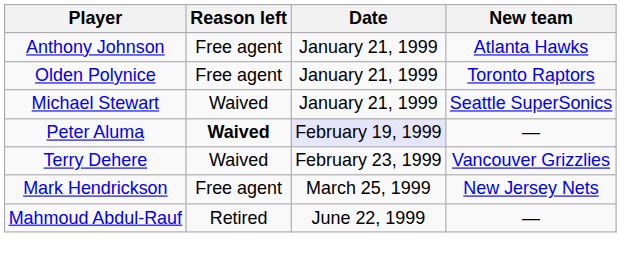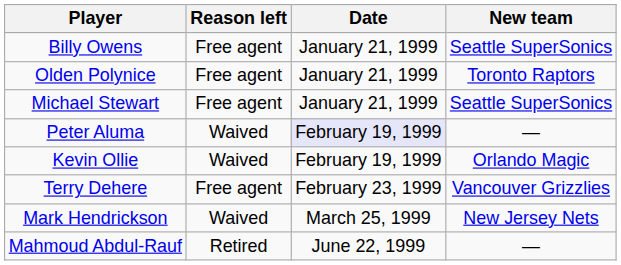- row: (95, 47)
+ row: (95, 47)
(239, 103) Waived -> (239, 103) Free agent
(239, 132) bold -> (239, 132) normal
+ row: (95, 160)
(239, 160) Waived -> (239, 189) Free agent
(239, 189) Free agent -> (239, 217) Waived
